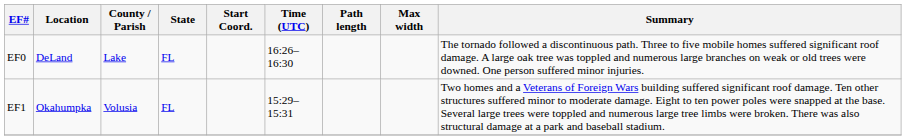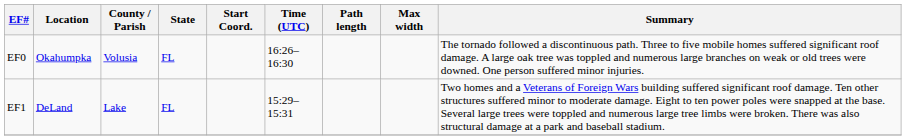(54, 57) DeLand -> (64, 57) Okahumpka
(115, 57) Lake -> (120, 57) Volusia
(64, 107) Okahumpka -> (54, 107) DeLand
(120, 107) Volusia -> (115, 107) Lake
